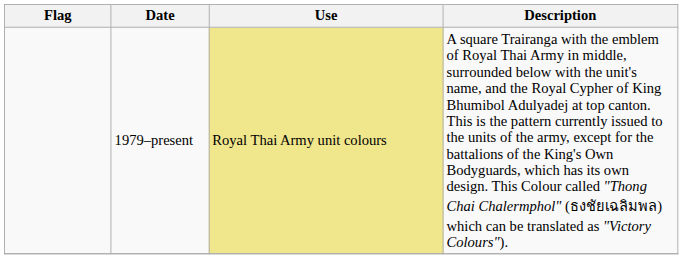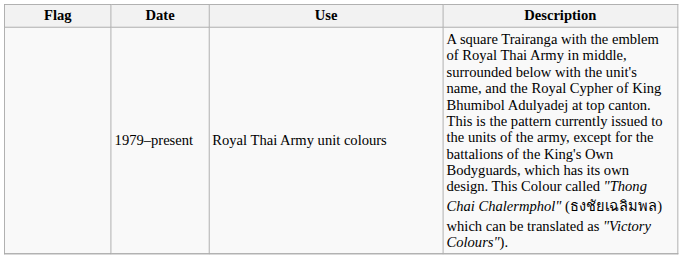(300, 140) khaki background -> (300, 140) no background
